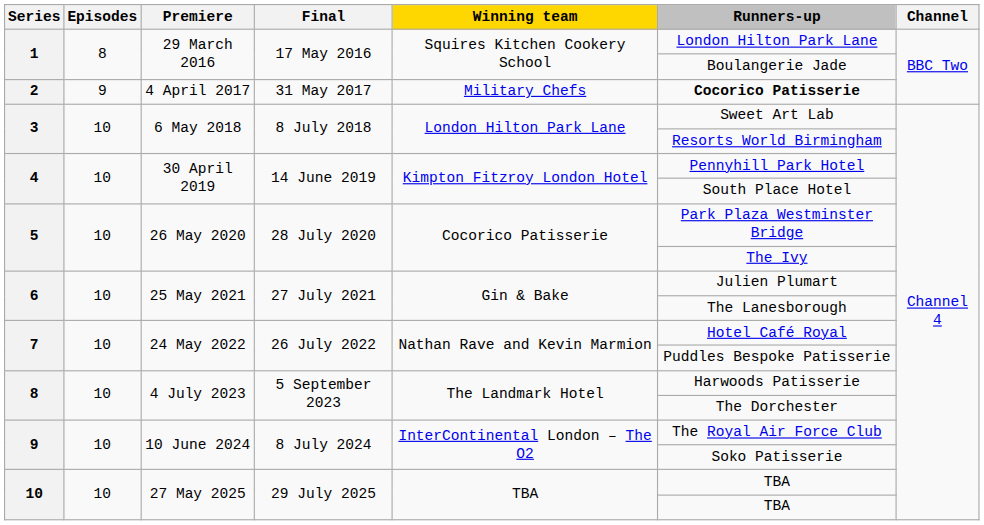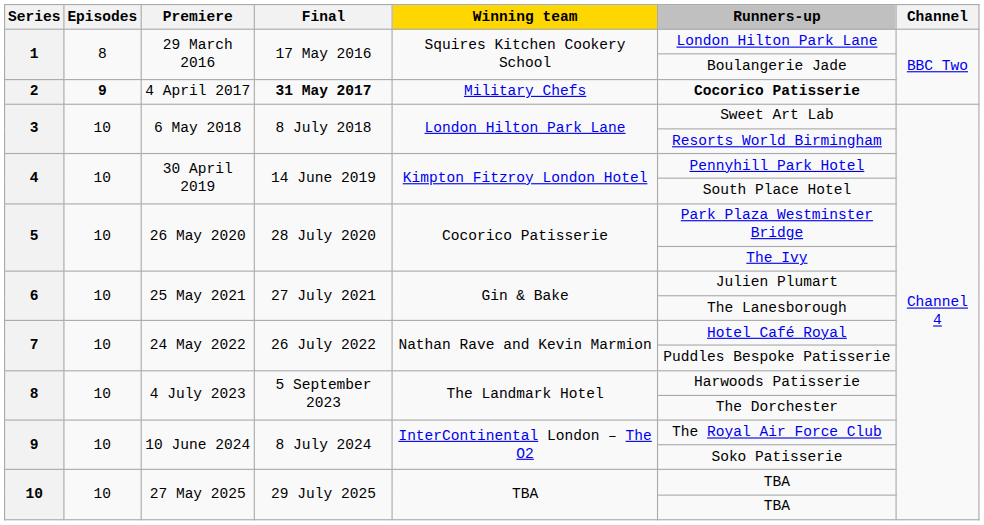(102, 91) normal -> (102, 91) bold
(324, 91) normal -> (324, 91) bold
